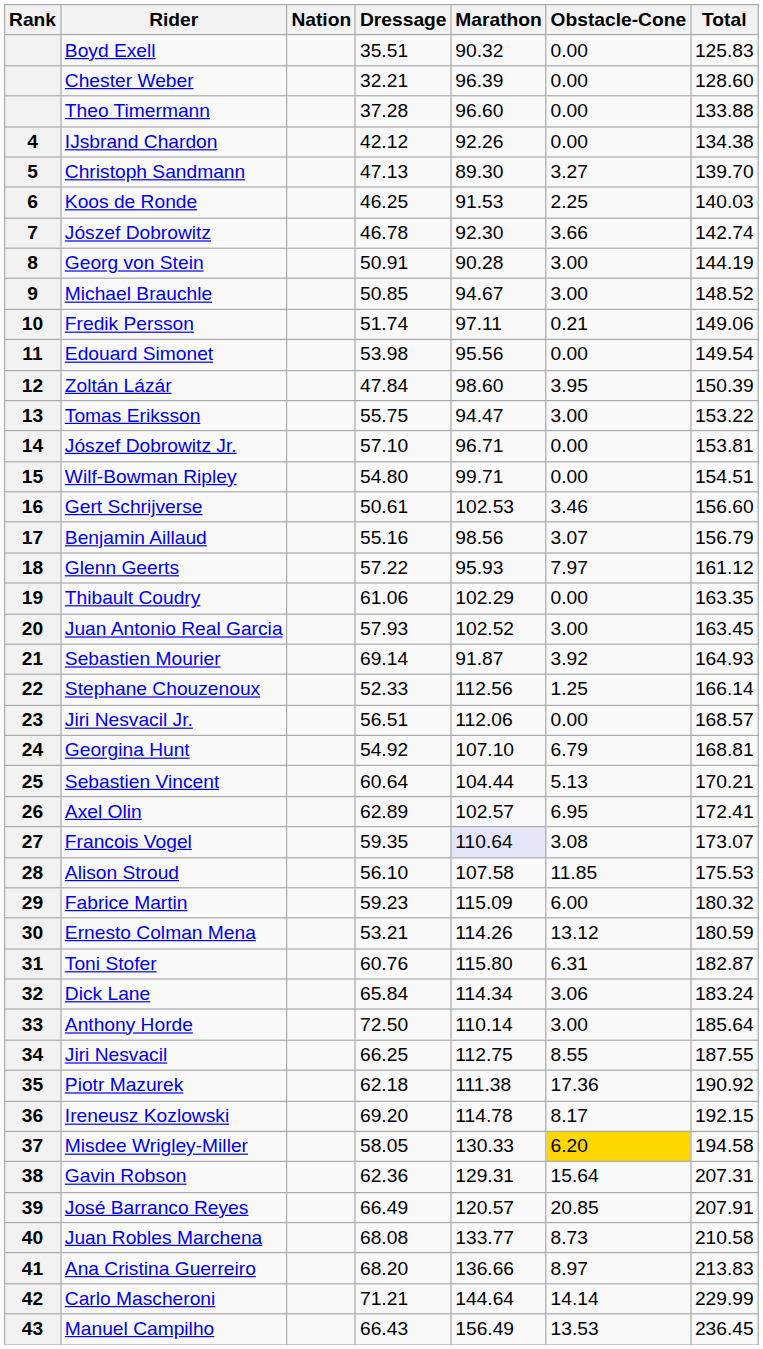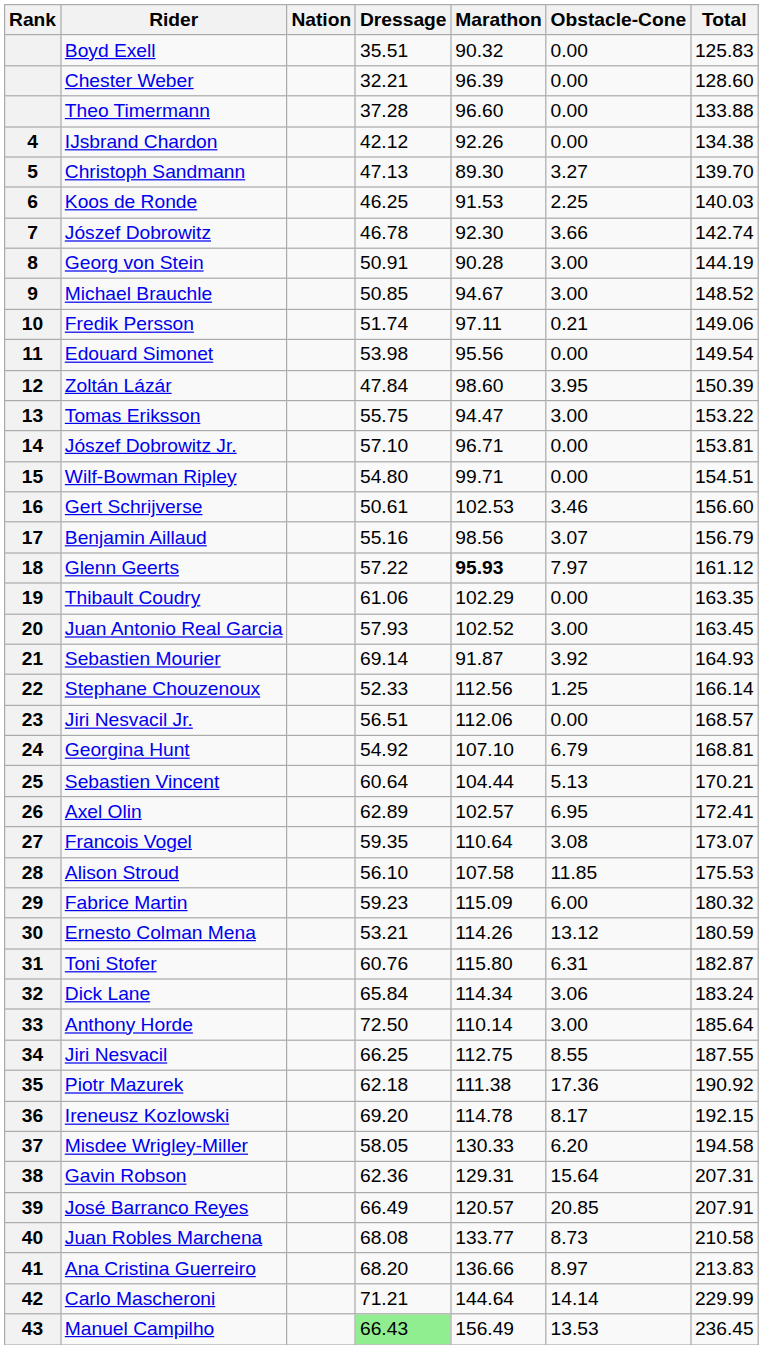(479, 567) normal -> (479, 567) bold
(484, 841) lavender background -> (484, 841) no background
(569, 1146) gold background -> (569, 1146) no background
(384, 1329) no background -> (384, 1329) lightgreen background
